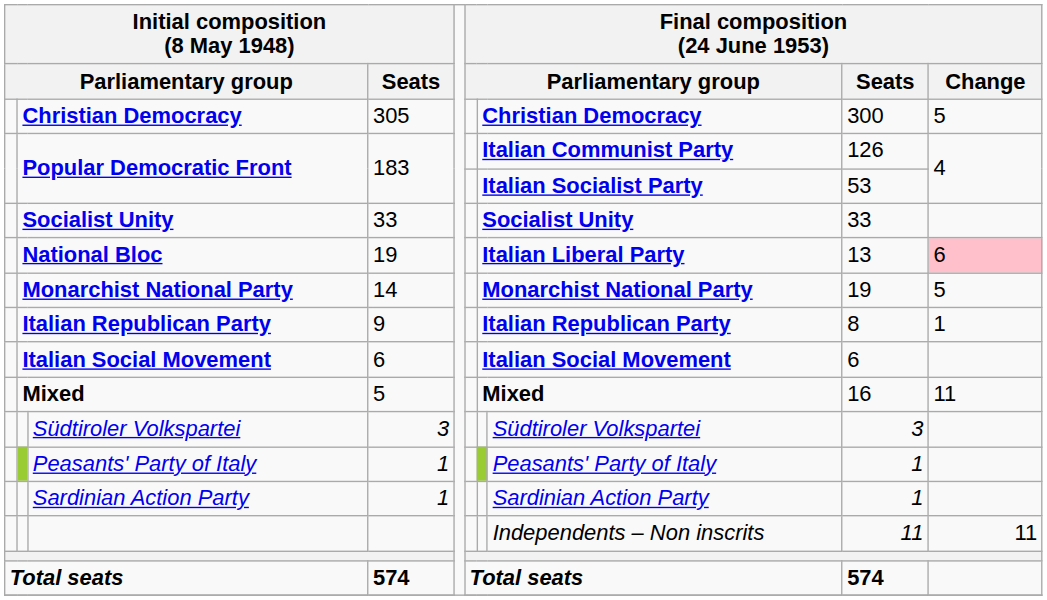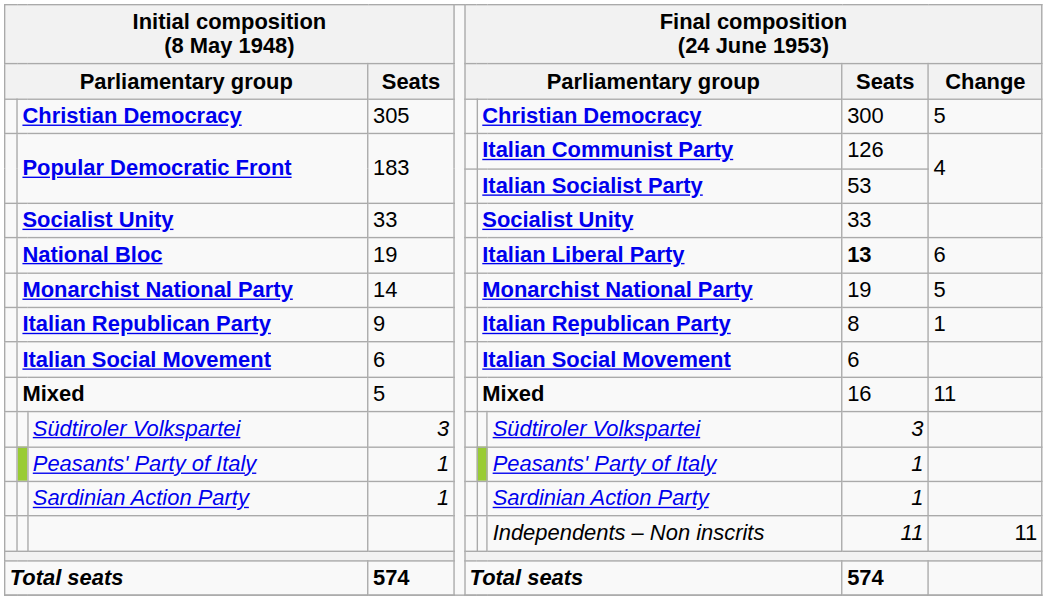(859, 255) normal -> (859, 255) bold
(940, 255) pink background -> (940, 255) no background
